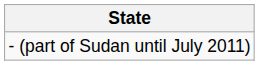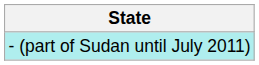(130, 45) no background -> (130, 45) paleturquoise background
